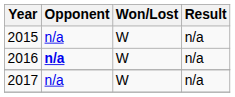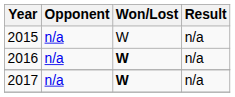(54, 59) bold -> (54, 59) normal
(122, 59) normal -> (122, 59) bold
(122, 80) normal -> (122, 80) bold
